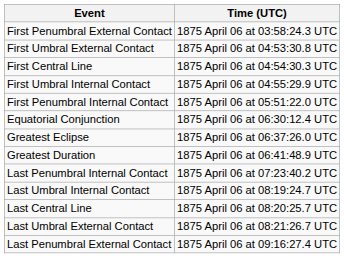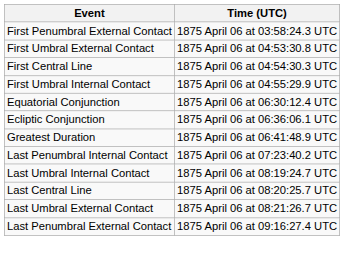- row: (88, 102)
+ row: (56, 119)
- row: (48, 137)
